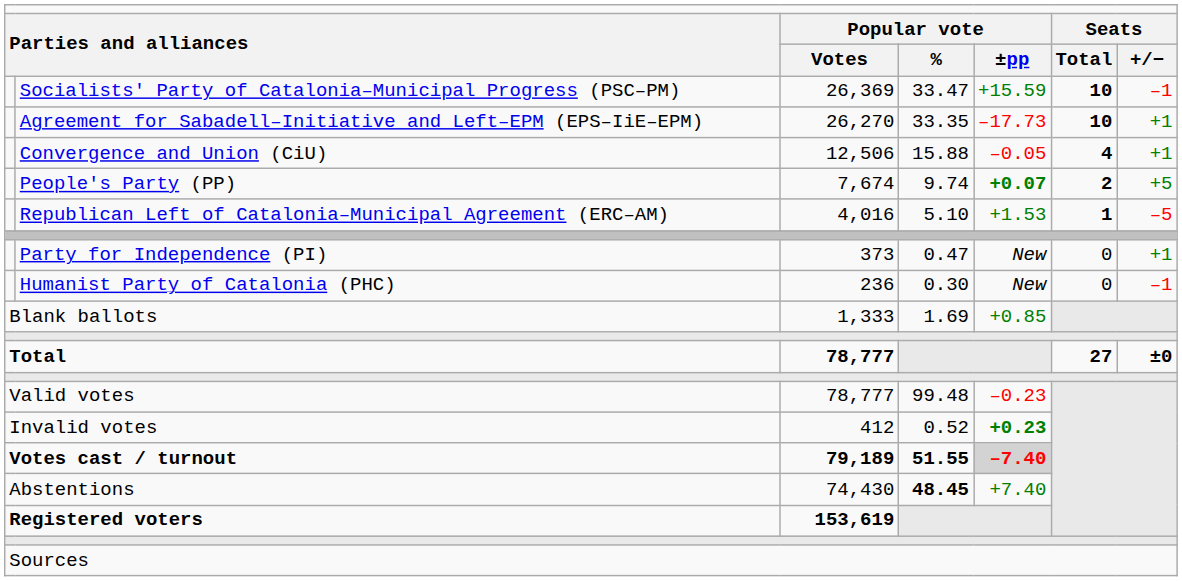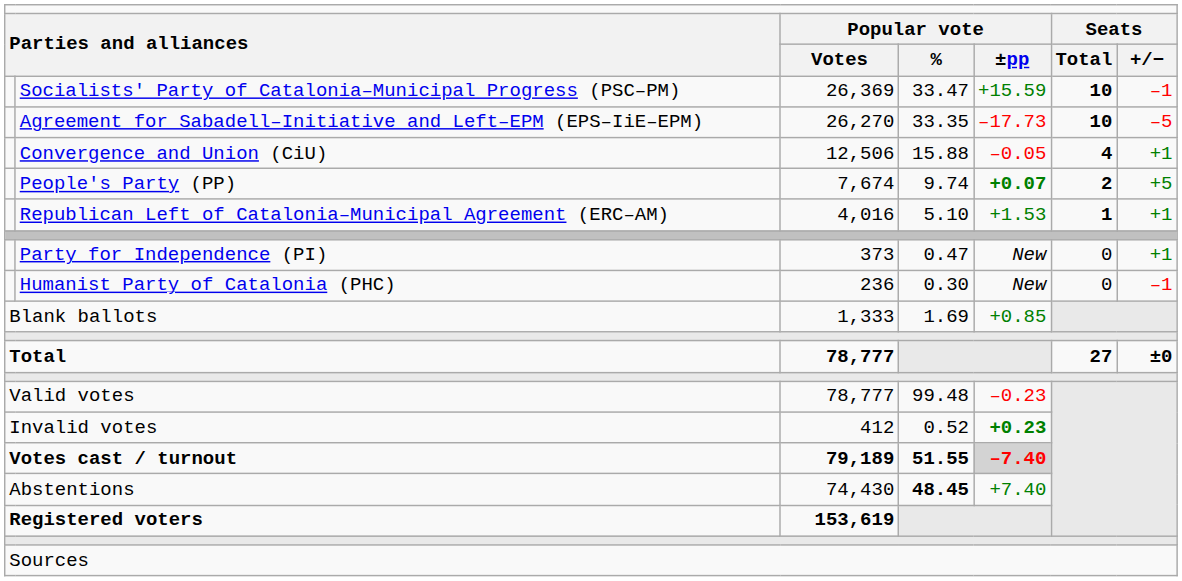(1161, 122) +1 -> (1161, 122) –5
(1161, 215) –5 -> (1161, 215) +1
